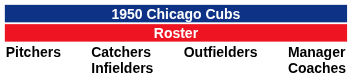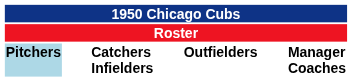(33, 52) no background -> (33, 52) lightblue background
